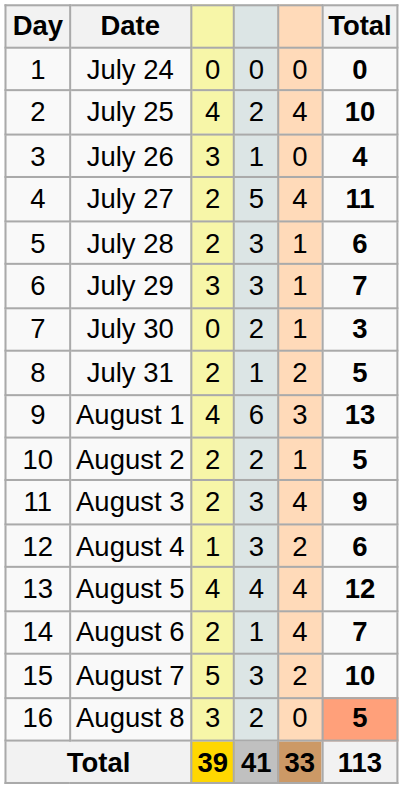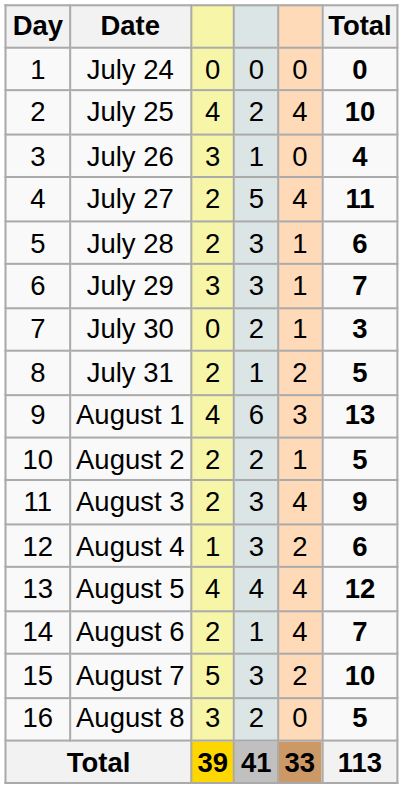(360, 719) lightsalmon background -> (360, 719) no background
